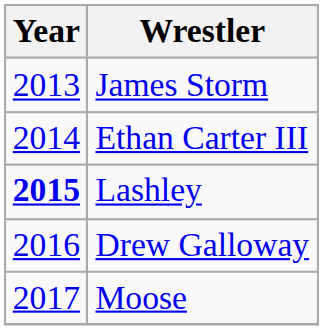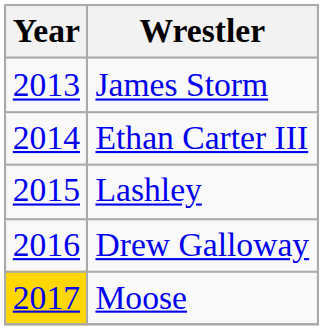(46, 191) bold -> (46, 191) normal
(46, 297) no background -> (46, 297) gold background
